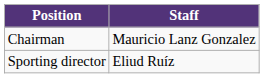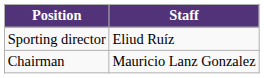rows swapped: (36, 38) <-> (57, 61)
